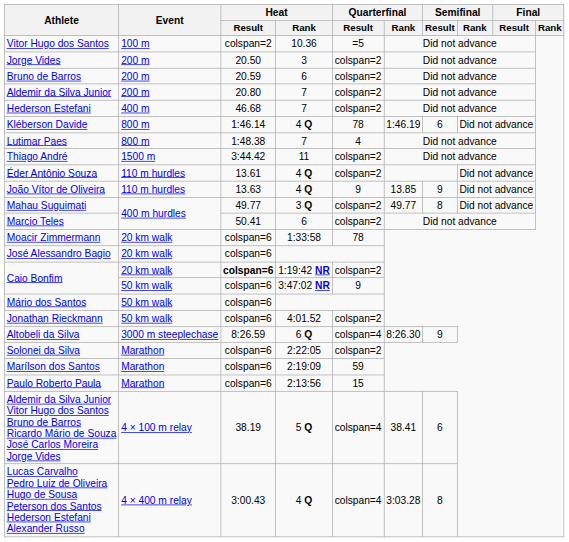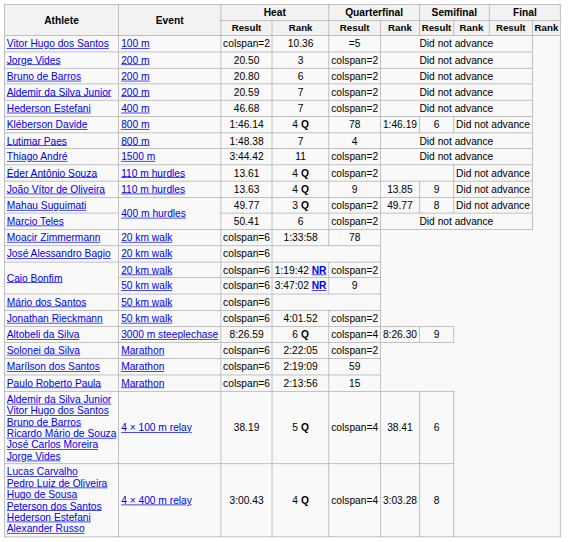(248, 77) 20.59 -> (247, 77) 20.80
(248, 93) 20.80 -> (247, 93) 20.59
(248, 270) bold -> (247, 270) normal
